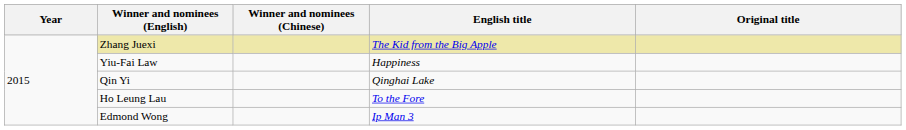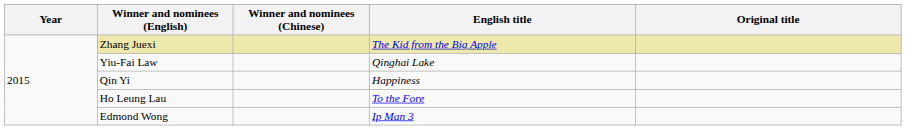(396, 62) Happiness -> (403, 62) Qinghai Lake
(403, 80) Qinghai Lake -> (396, 80) Happiness
